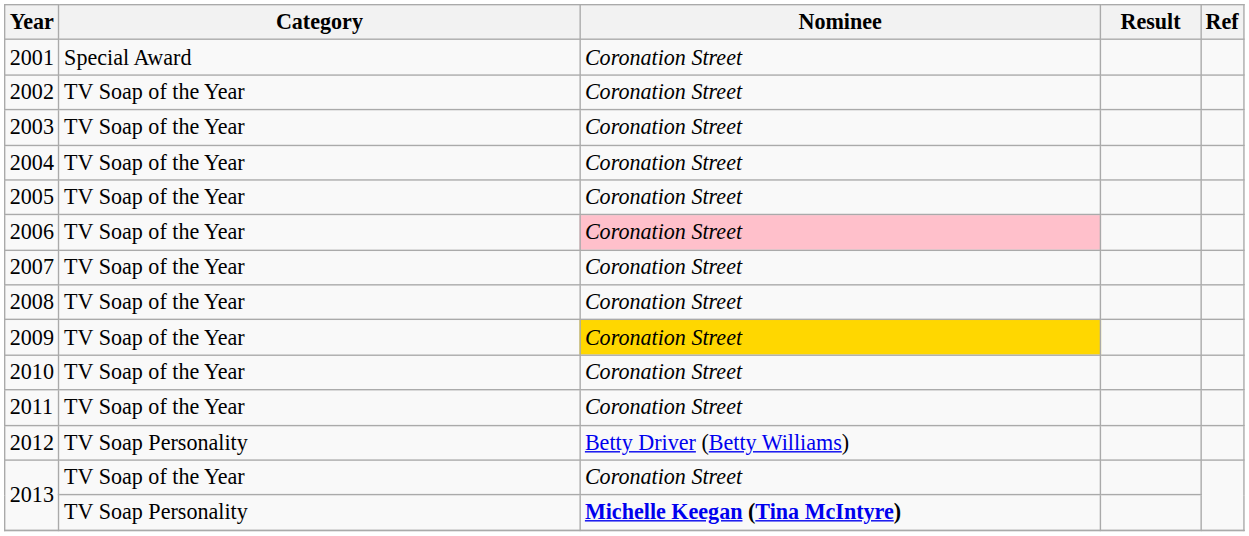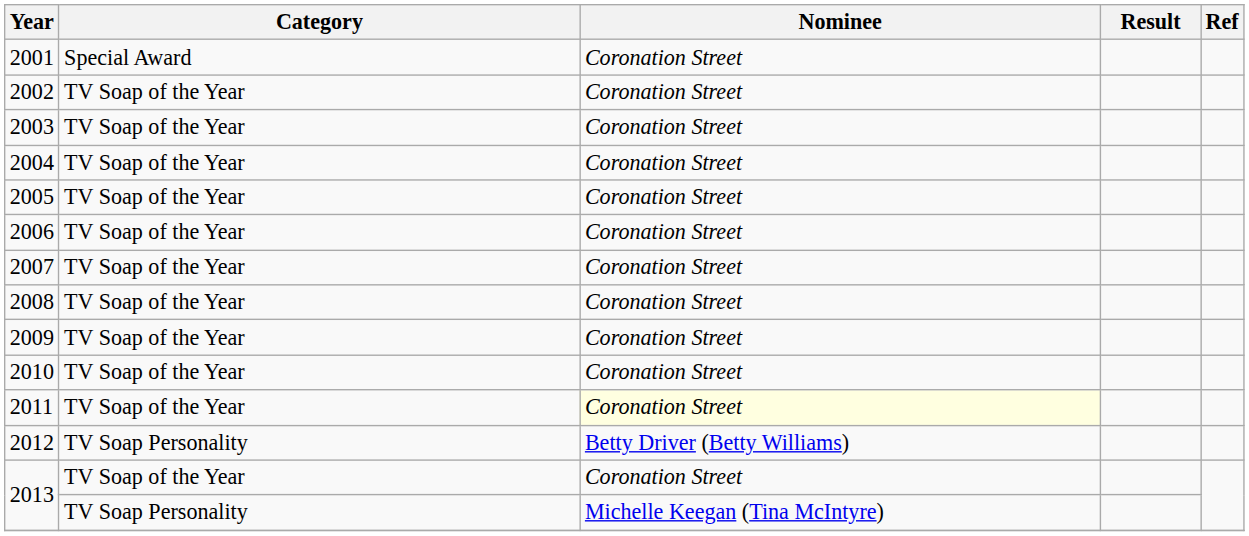(663, 232) pink background -> (663, 232) no background
(663, 337) gold background -> (663, 337) no background
(663, 407) no background -> (663, 407) lightyellow background
(743, 512) bold -> (734, 512) normal
